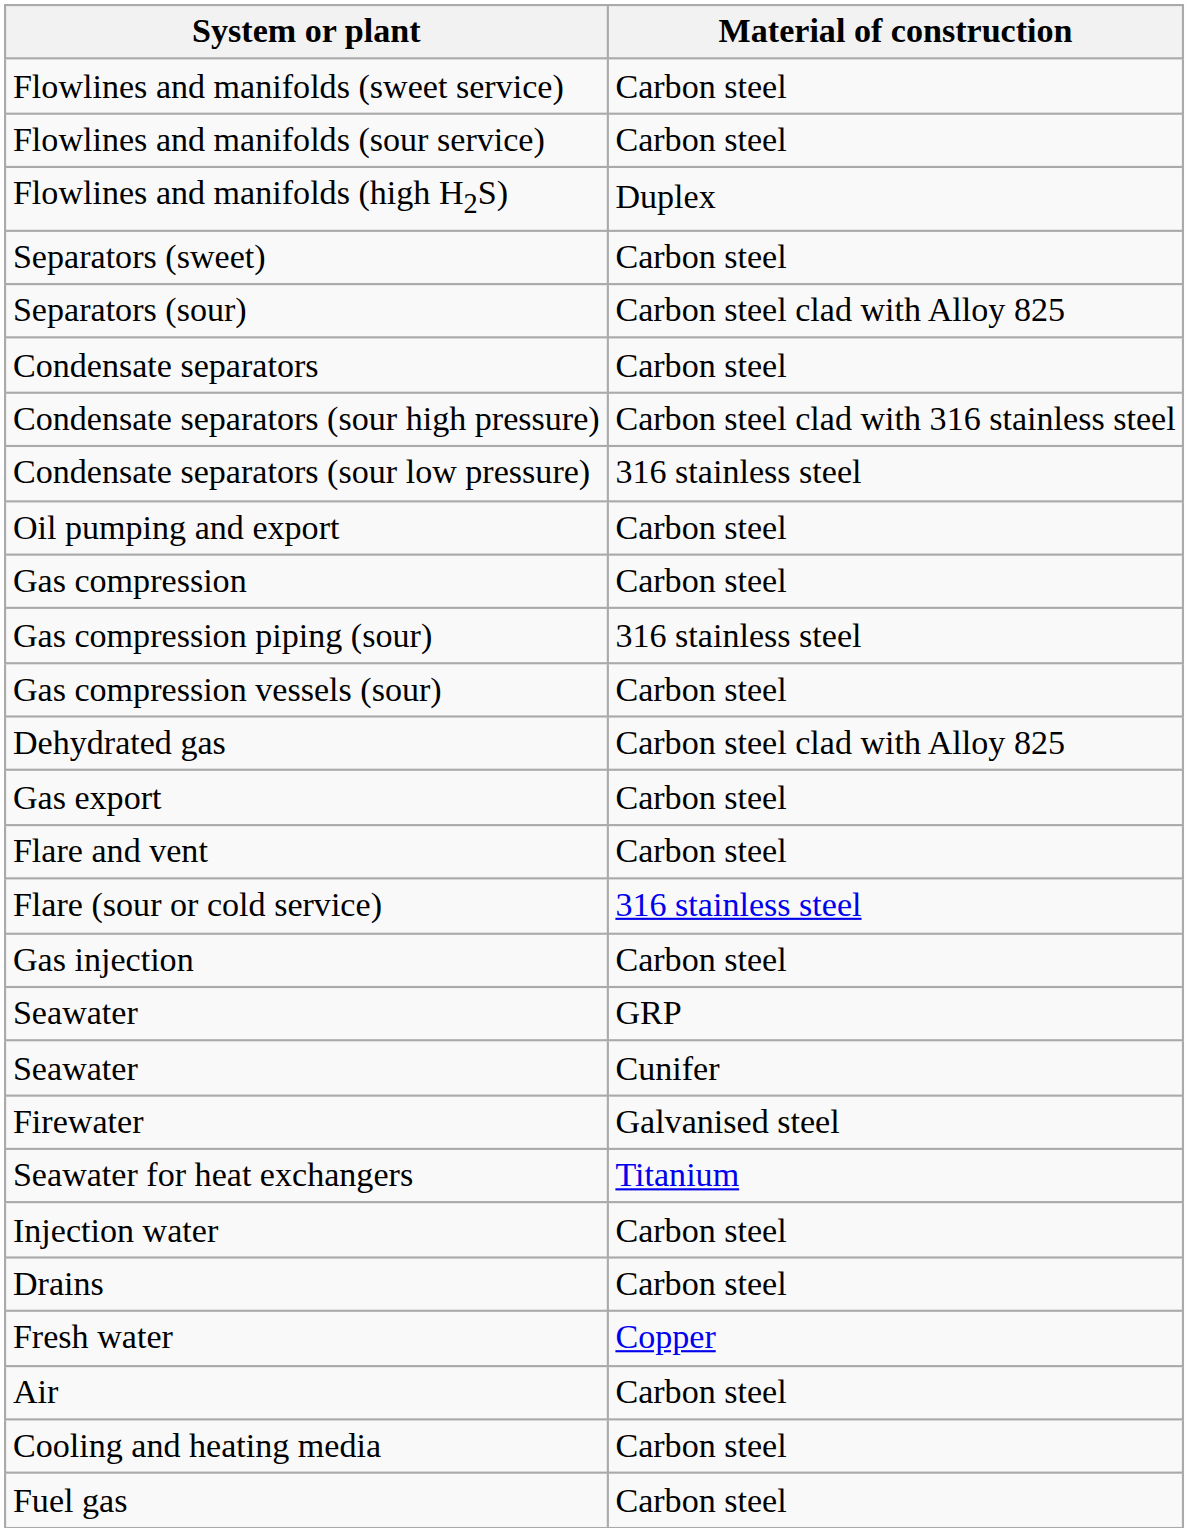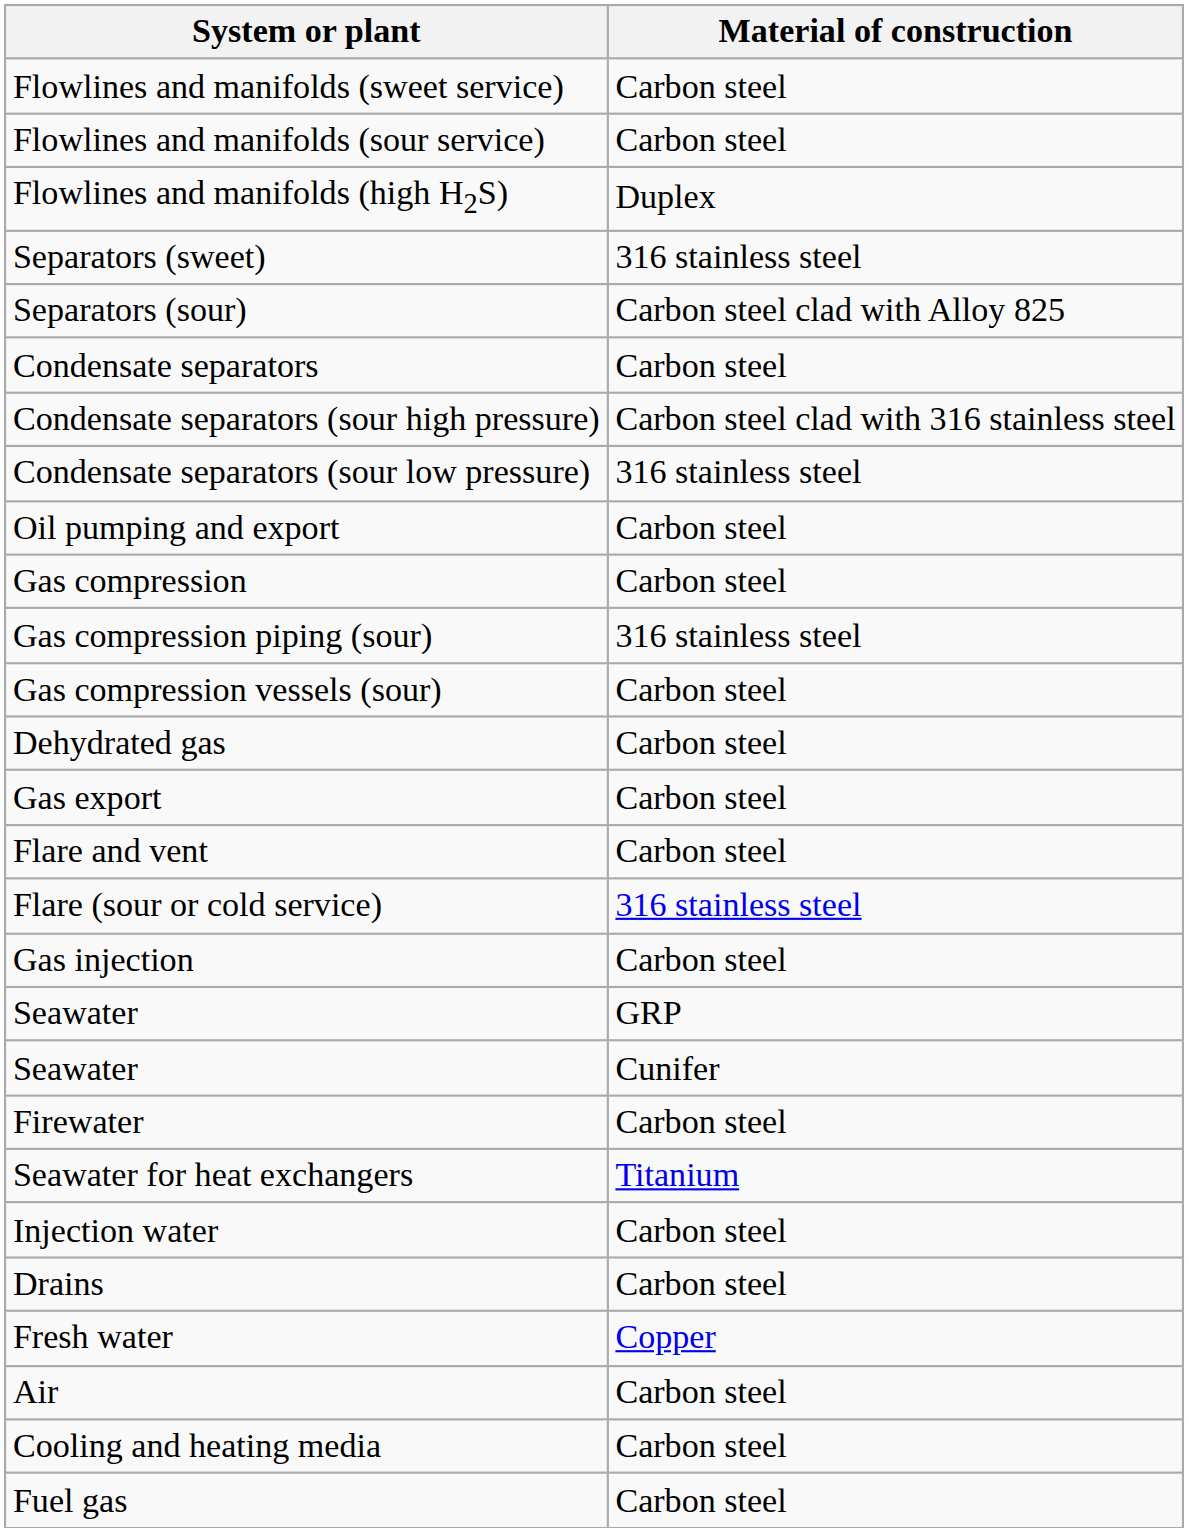(701, 256) Carbon steel -> (738, 256) 316 stainless steel
(840, 743) Carbon steel clad with Alloy 825 -> (701, 743) Carbon steel
(728, 1121) Galvanised steel -> (701, 1121) Carbon steel
